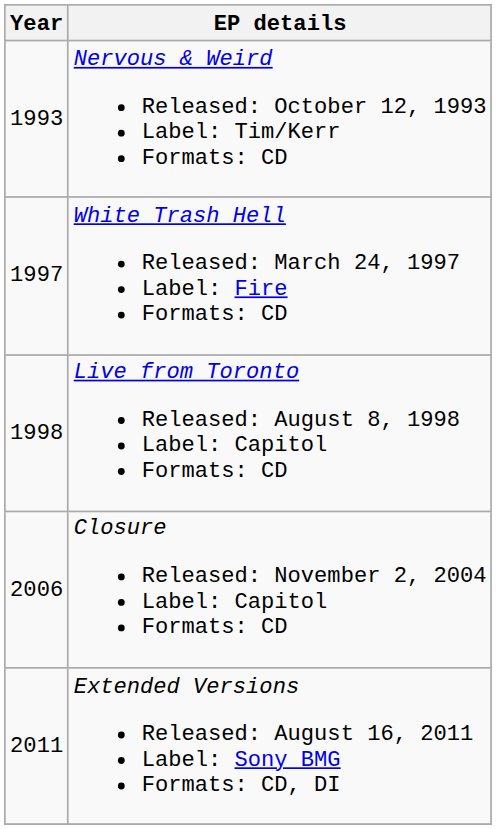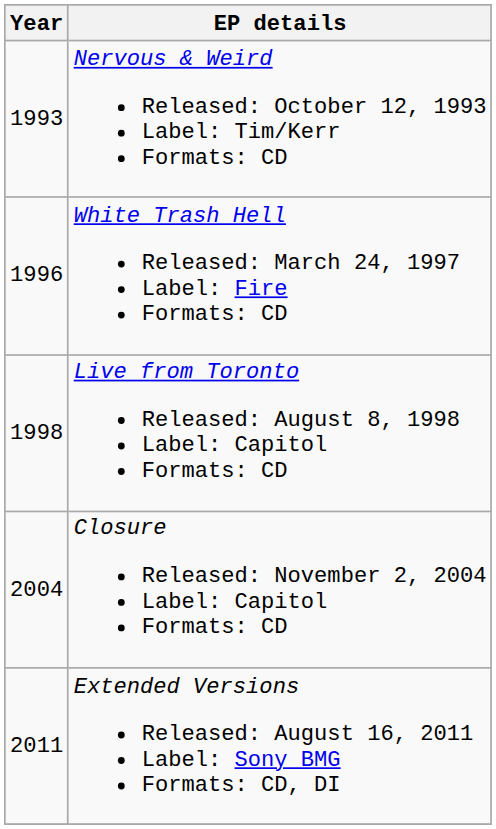(37, 276) 1997 -> (37, 276) 1996
(37, 589) 2006 -> (37, 589) 2004
